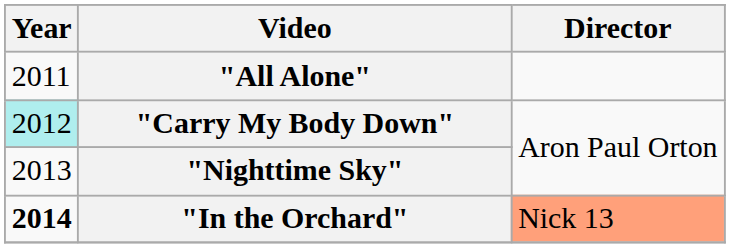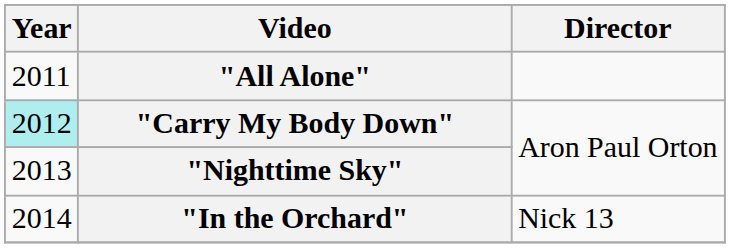(42, 218) bold -> (42, 218) normal
(566, 218) lightsalmon background -> (566, 218) no background
